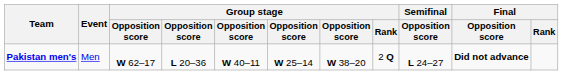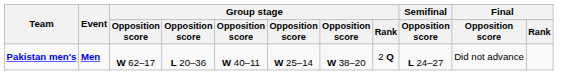(90, 57) normal -> (91, 57) bold
(491, 57) bold -> (489, 57) normal
